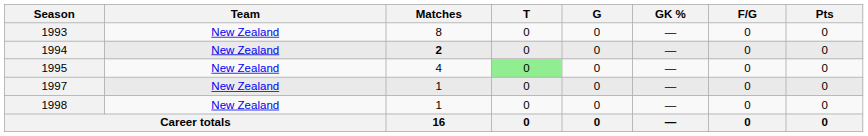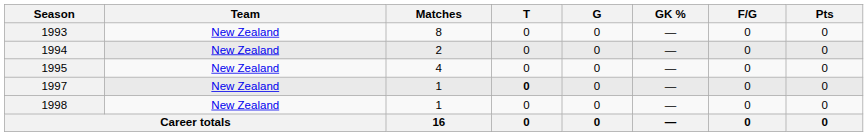(439, 50) bold -> (439, 50) normal
(527, 68) lightgreen background -> (527, 68) no background
(527, 87) normal -> (527, 87) bold
